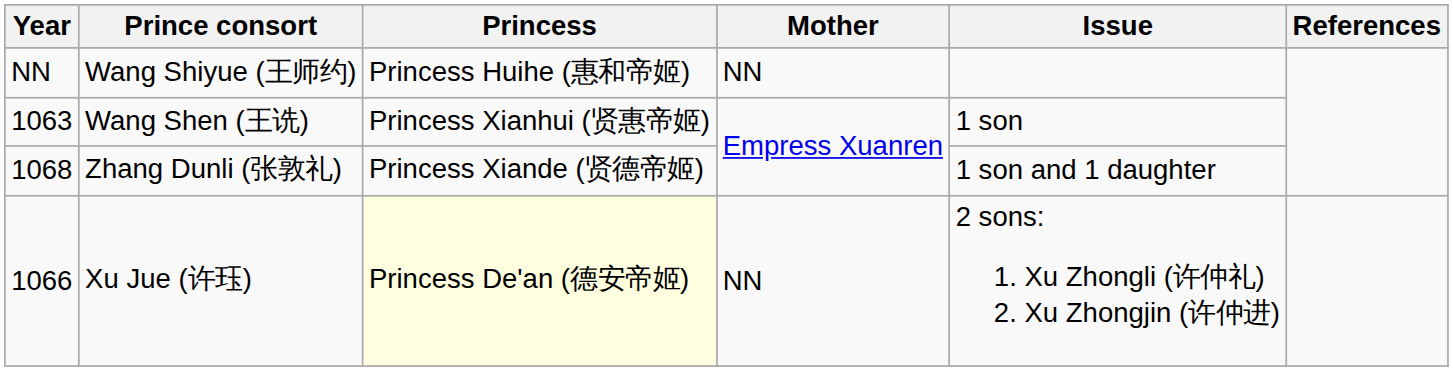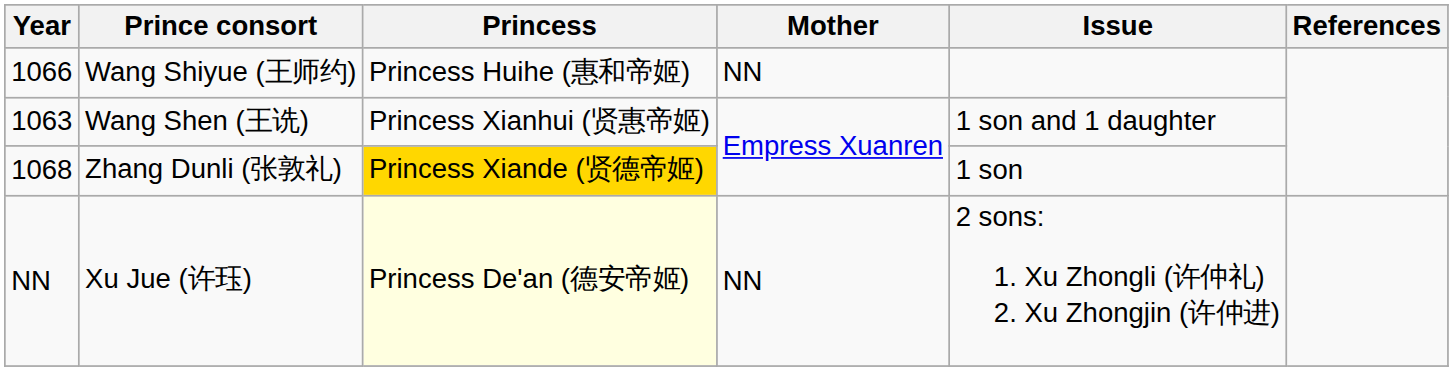(31, 72) NN -> (42, 72) 1066
(989, 121) 1 son -> (1086, 121) 1 son and 1 daughter
(536, 169) no background -> (536, 169) gold background
(1086, 170) 1 son and 1 daughter -> (989, 170) 1 son
(42, 280) 1066 -> (31, 280) NN
